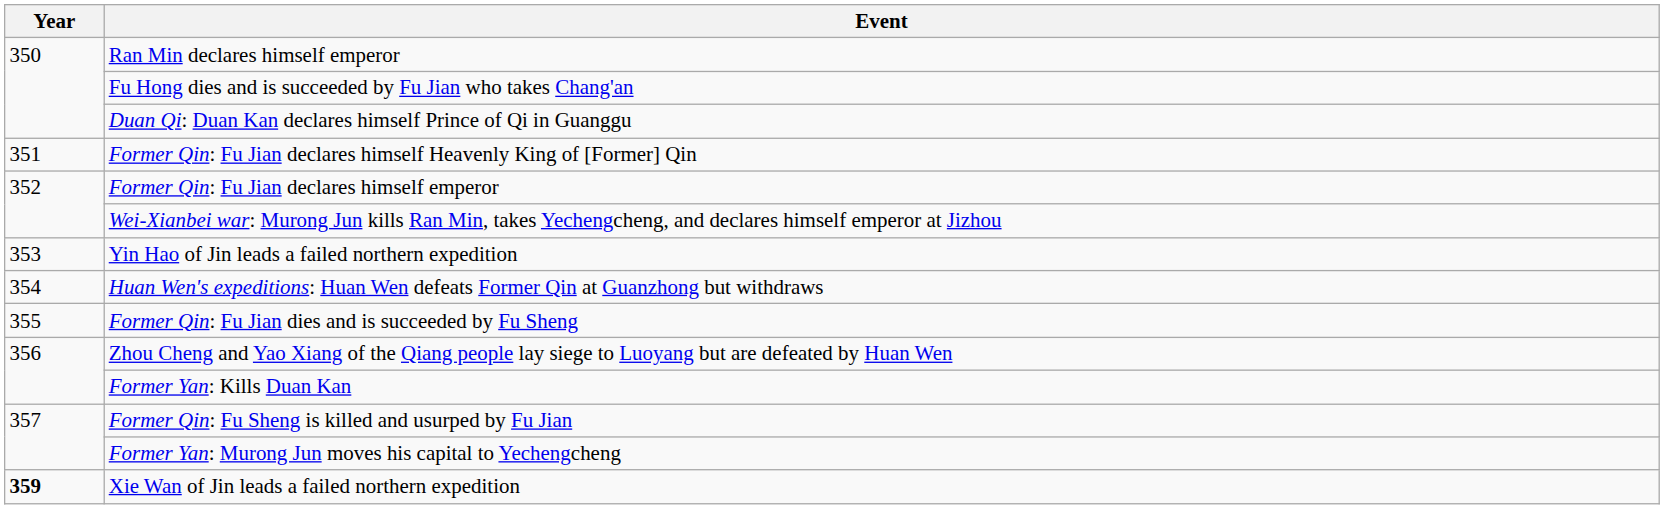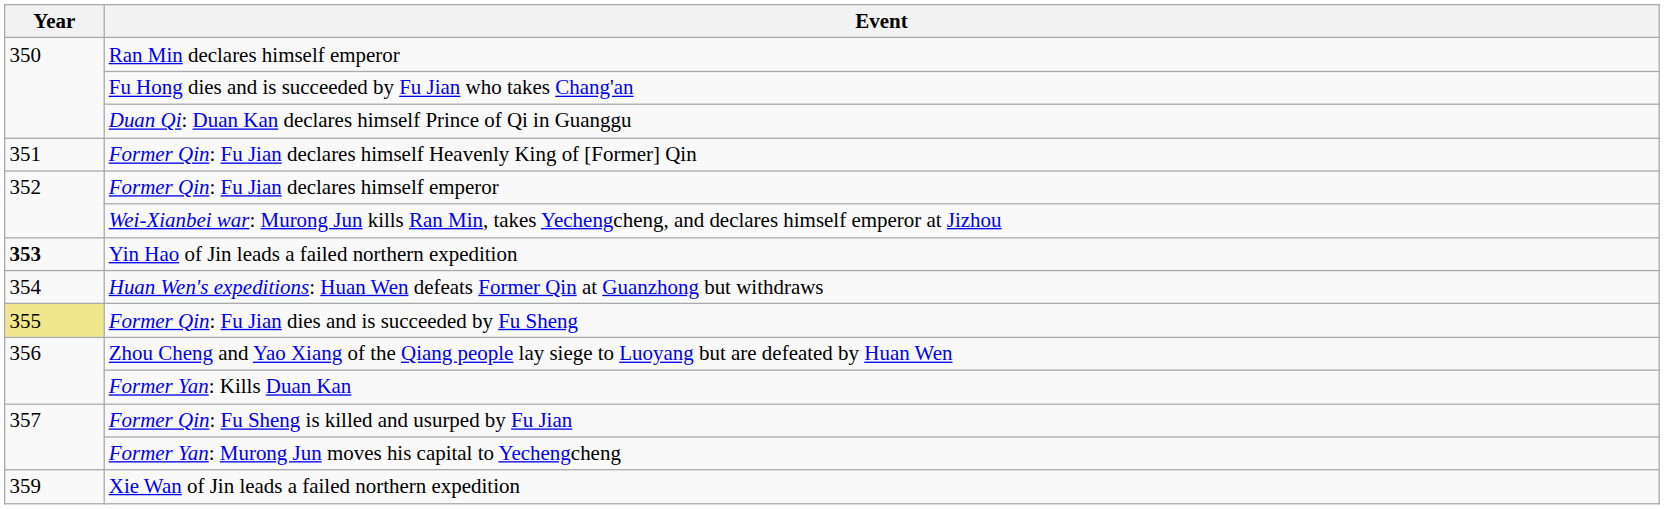(25, 253) normal -> (25, 253) bold
(25, 320) no background -> (25, 320) khaki background
(25, 486) bold -> (25, 486) normal
